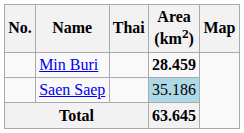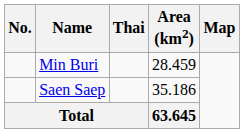(174, 65) bold -> (174, 65) normal
(174, 90) lightblue background -> (174, 90) no background
